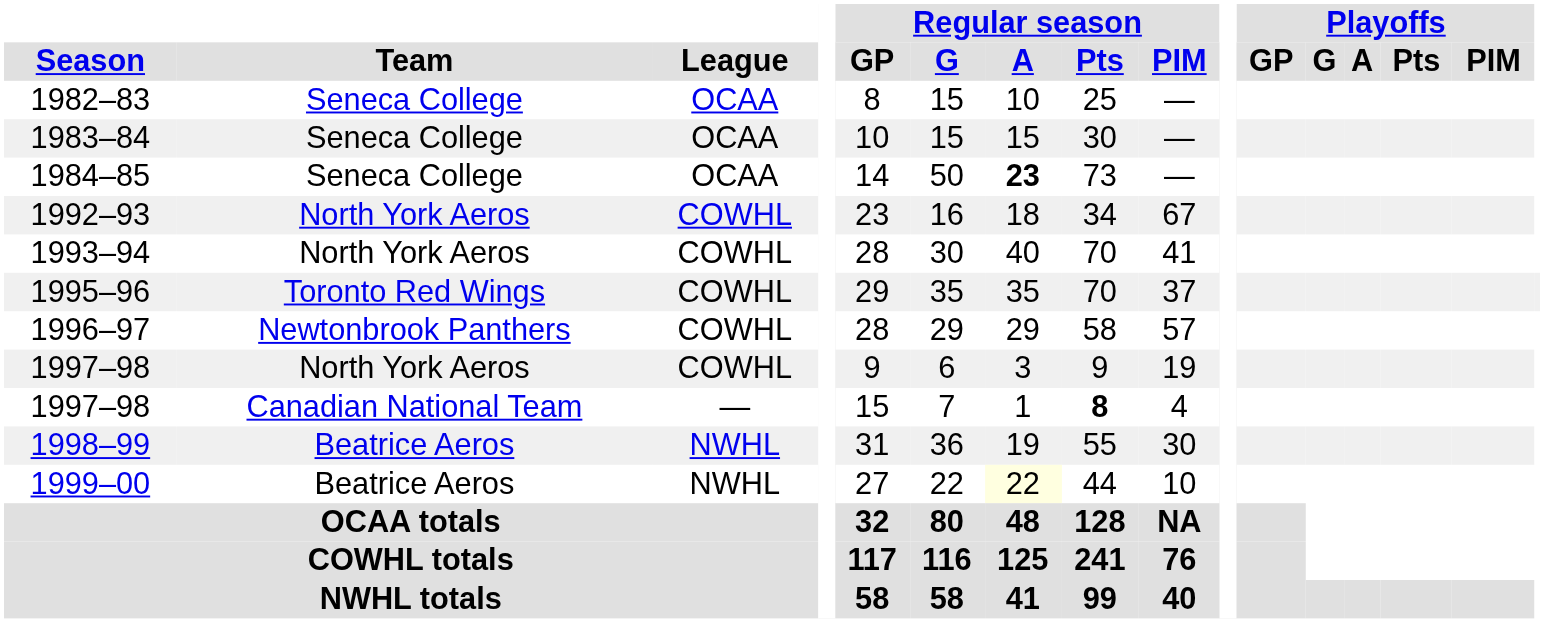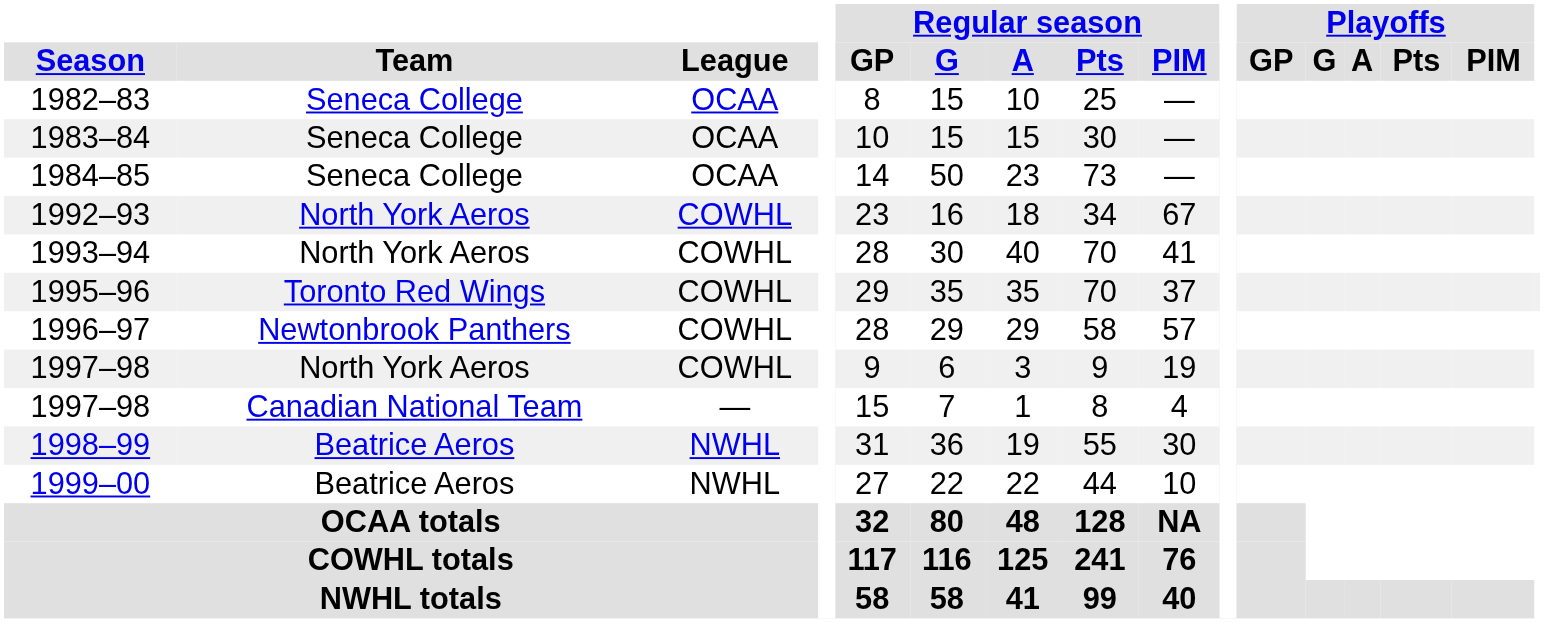(1023, 176) bold -> (1023, 176) normal
(1100, 406) bold -> (1100, 406) normal
(1023, 483) lightyellow background -> (1023, 483) no background
